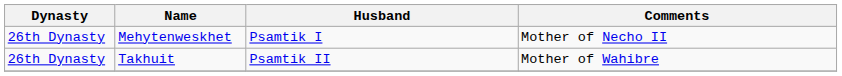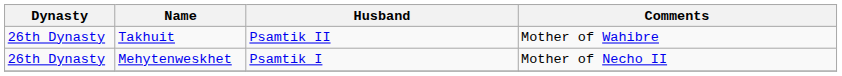rows swapped: (175, 38) <-> (147, 60)
